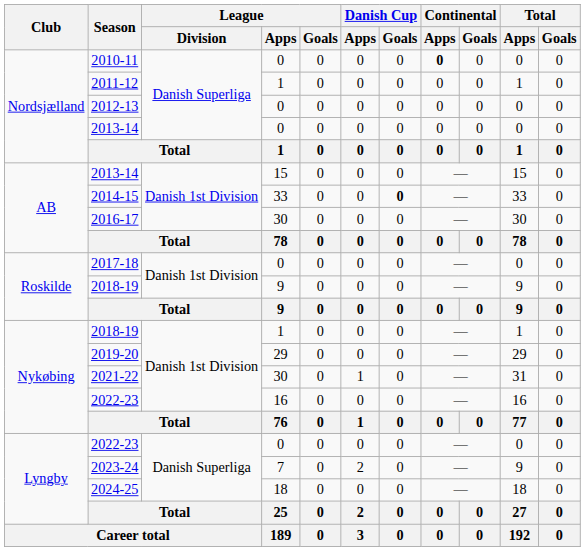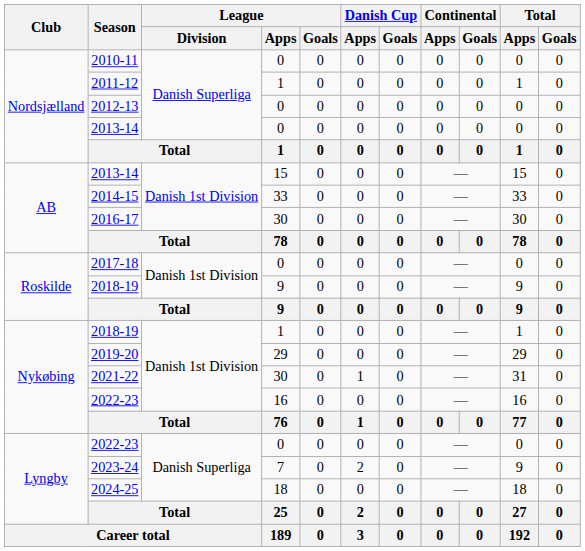(440, 60) bold -> (440, 60) normal
(400, 196) bold -> (400, 196) normal
